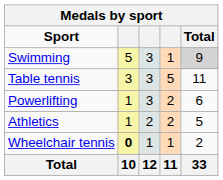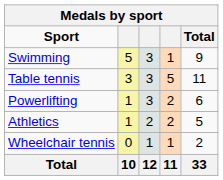(199, 58) lightgrey background -> (199, 58) no background
(128, 143) bold -> (128, 143) normal
